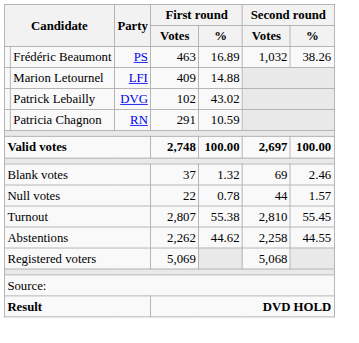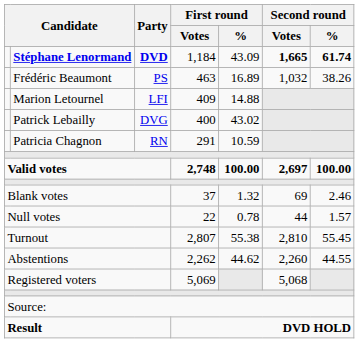+ row: (72, 57)
(186, 99) 102 -> (206, 120) 400
(273, 237) 2,258 -> (293, 258) 2,260
